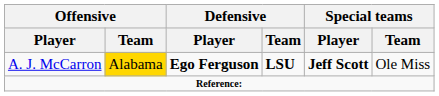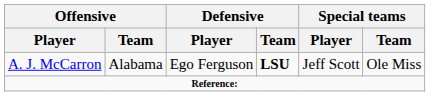(136, 64) gold background -> (136, 64) no background
(214, 64) bold -> (212, 64) normal
(338, 64) bold -> (331, 64) normal
